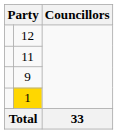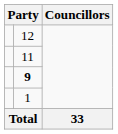(28, 77) normal -> (28, 77) bold
(28, 98) gold background -> (28, 98) no background
